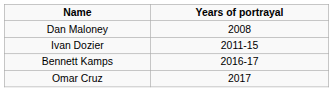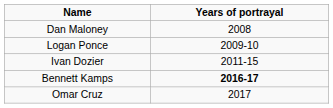+ row: (77, 45)
(240, 62) normal -> (240, 78) bold
